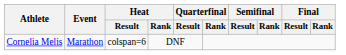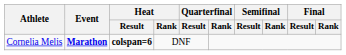(85, 42) normal -> (87, 42) bold
(127, 42) normal -> (132, 42) bold
